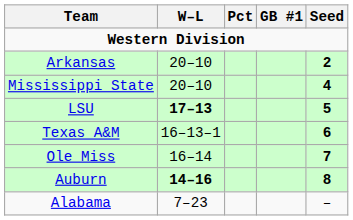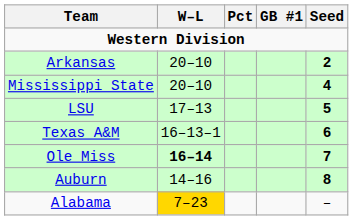(191, 110) bold -> (191, 110) normal
(191, 156) normal -> (191, 156) bold
(191, 180) bold -> (191, 180) normal
(191, 203) no background -> (191, 203) gold background
